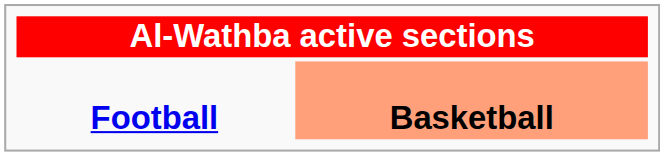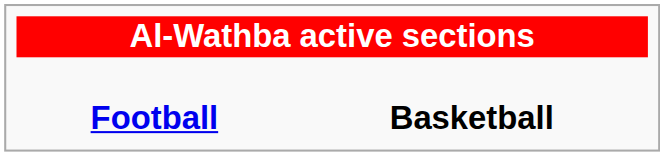(472, 118) lightsalmon background -> (472, 118) no background
